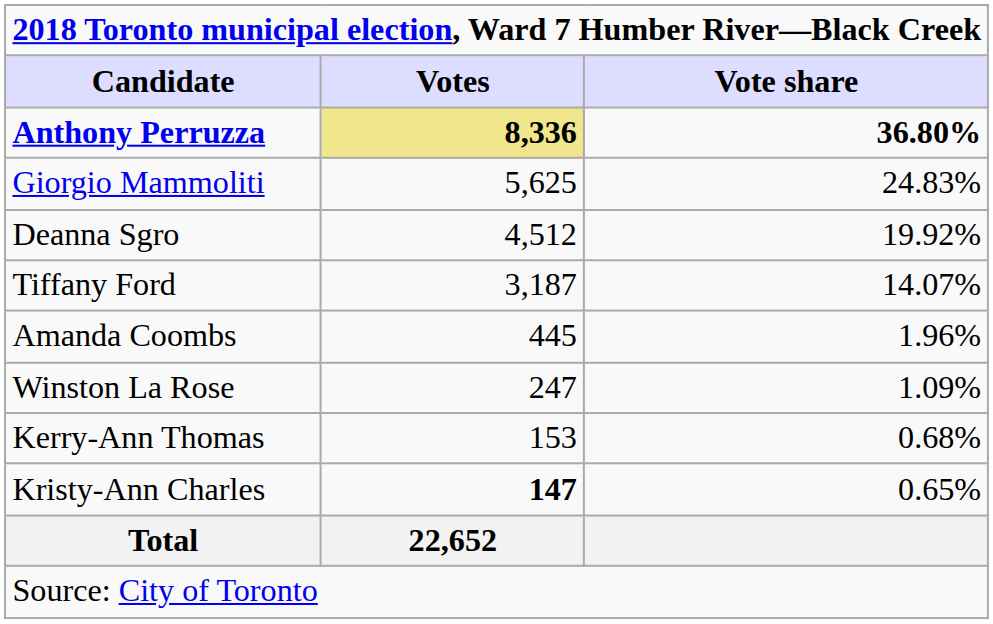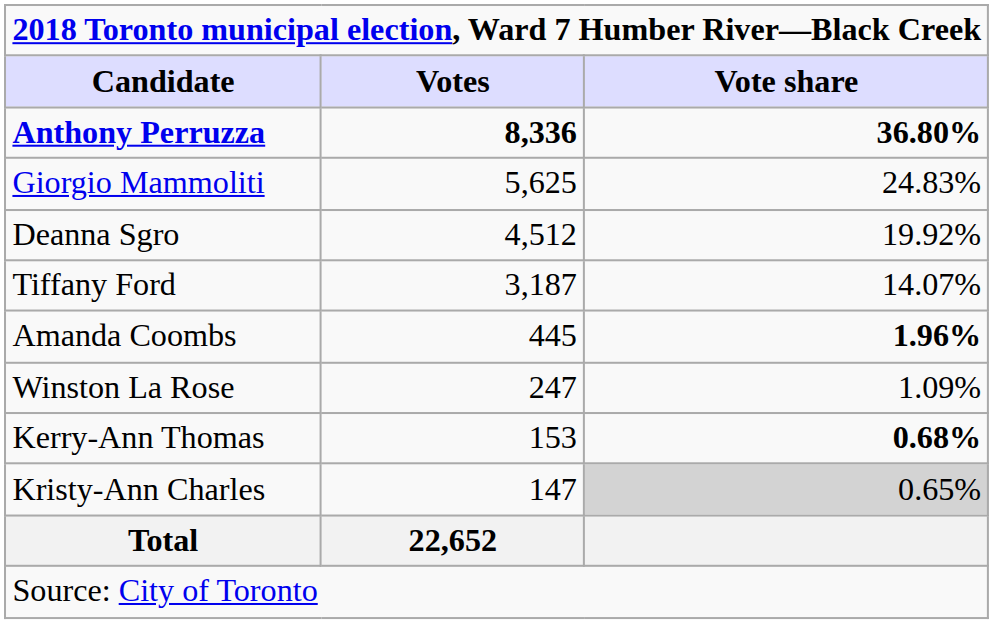(541, 132) khaki background -> (541, 132) no background
(940, 336) normal -> (937, 336) bold
(940, 438) normal -> (937, 438) bold
(553, 489) bold -> (553, 489) normal
(940, 489) no background -> (940, 489) lightgrey background
